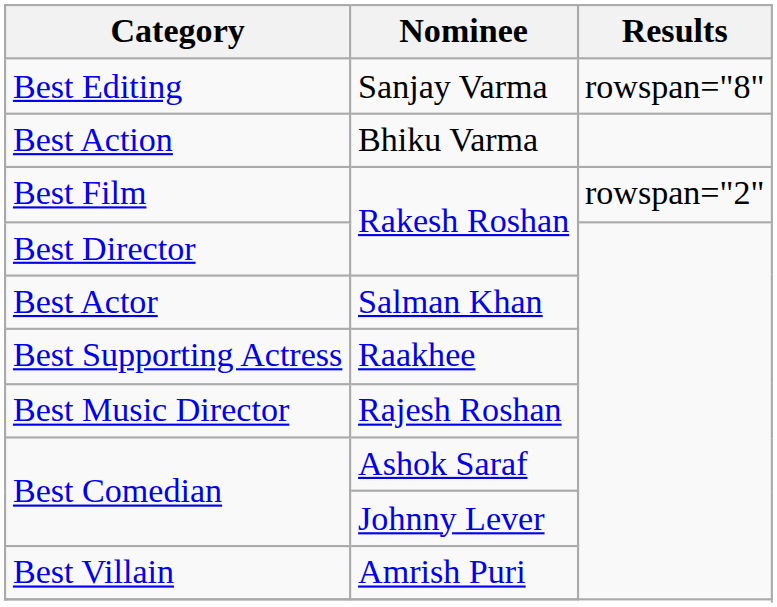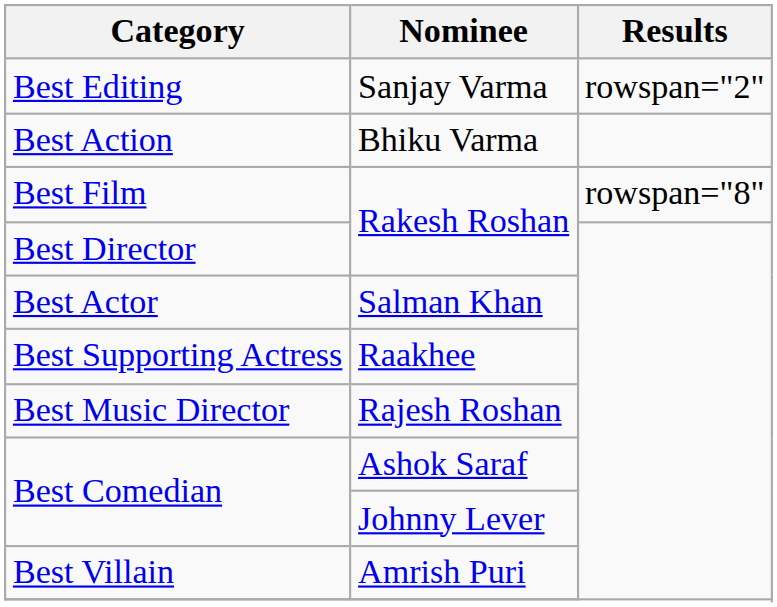(675, 85) rowspan="8" -> (675, 85) rowspan="2"
(675, 193) rowspan="2" -> (675, 193) rowspan="8"
